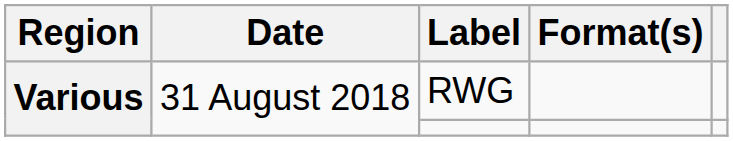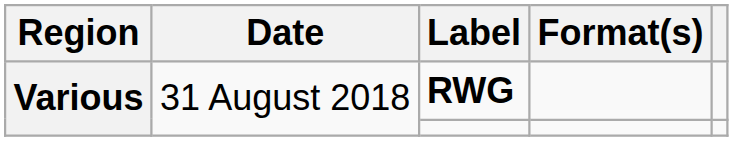(471, 90) normal -> (471, 90) bold
